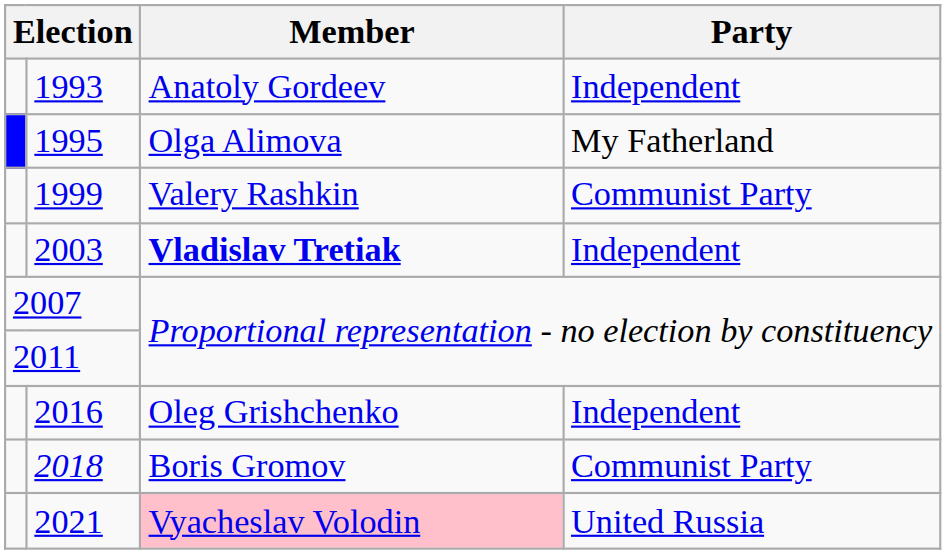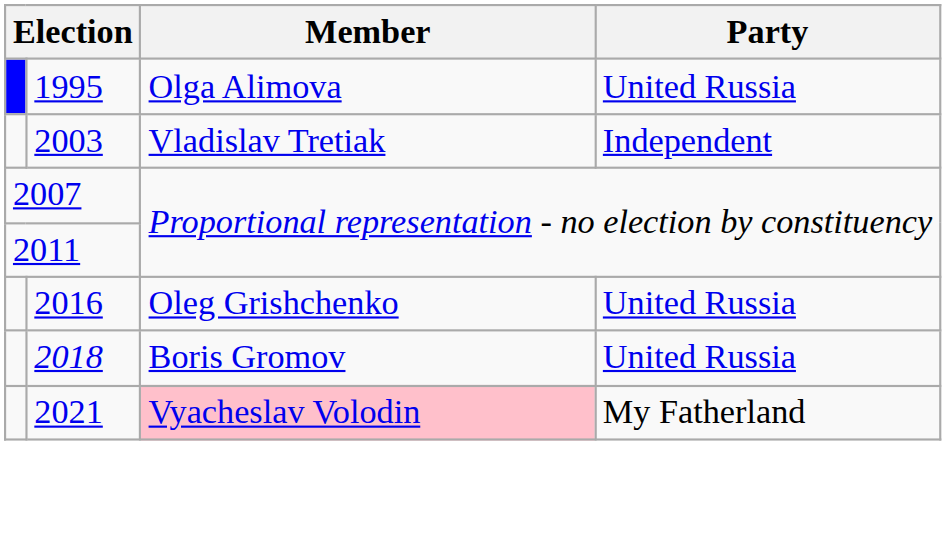- row: (69, 85)
(672, 140) My Fatherland -> (699, 85) United Russia
- row: (69, 194)
(275, 248) bold -> (267, 140) normal
(656, 411) Independent -> (699, 303) United Russia
(691, 466) Communist Party -> (699, 357) United Russia
(668, 520) United Russia -> (704, 411) My Fatherland
